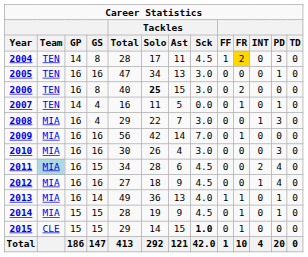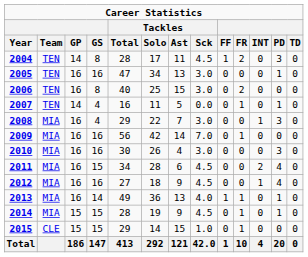(242, 58) gold background -> (242, 58) no background
(155, 89) bold -> (155, 89) normal
(51, 167) lightblue background -> (51, 167) no background
(204, 229) bold -> (204, 229) normal
